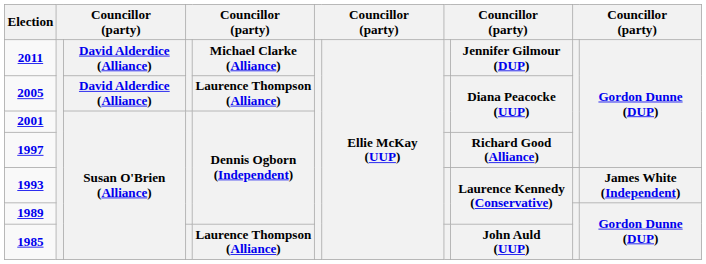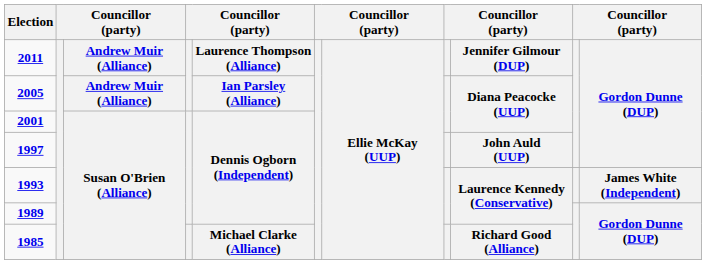(124, 57) David Alderdice (Alliance) -> (124, 57) Andrew Muir (Alliance)
(253, 57) Michael Clarke (Alliance) -> (253, 57) Laurence Thompson (Alliance)
(124, 93) David Alderdice (Alliance) -> (124, 93) Andrew Muir (Alliance)
(253, 93) Laurence Thompson (Alliance) -> (253, 93) Ian Parsley (Alliance)
(511, 149) Richard Good (Alliance) -> (511, 149) John Auld (UUP)
(253, 241) Laurence Thompson (Alliance) -> (253, 241) Michael Clarke (Alliance)
(511, 241) John Auld (UUP) -> (511, 241) Richard Good (Alliance)
